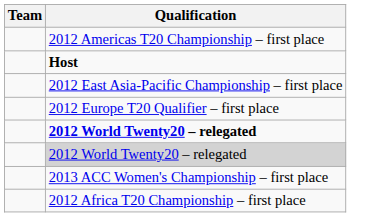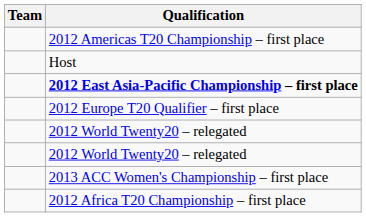(63, 62) bold -> (63, 62) normal
(196, 85) normal -> (203, 85) bold
(153, 131) bold -> (148, 131) normal
(148, 154) lightgrey background -> (148, 154) no background
